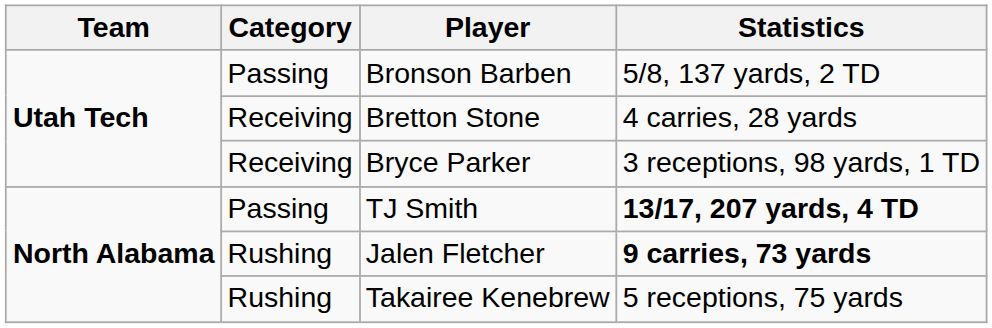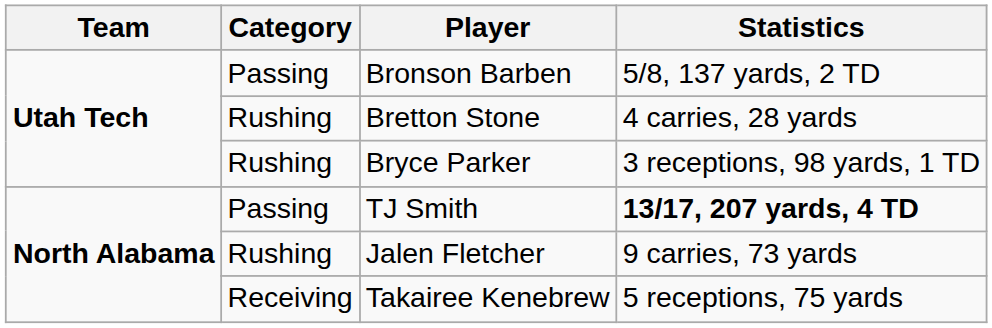(290, 117) Receiving -> (280, 117) Rushing
(290, 163) Receiving -> (280, 163) Rushing
(747, 253) bold -> (740, 253) normal
(280, 298) Rushing -> (290, 298) Receiving
